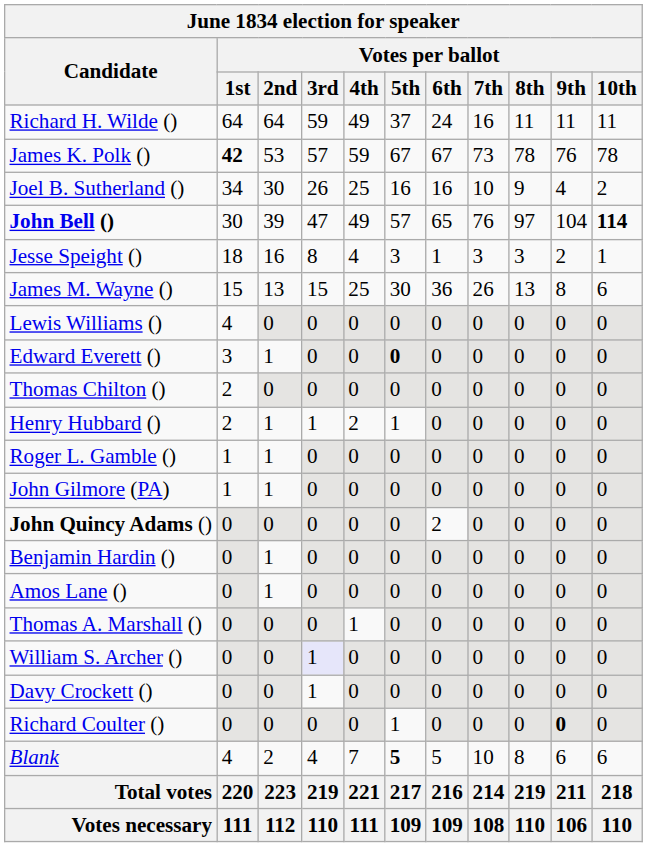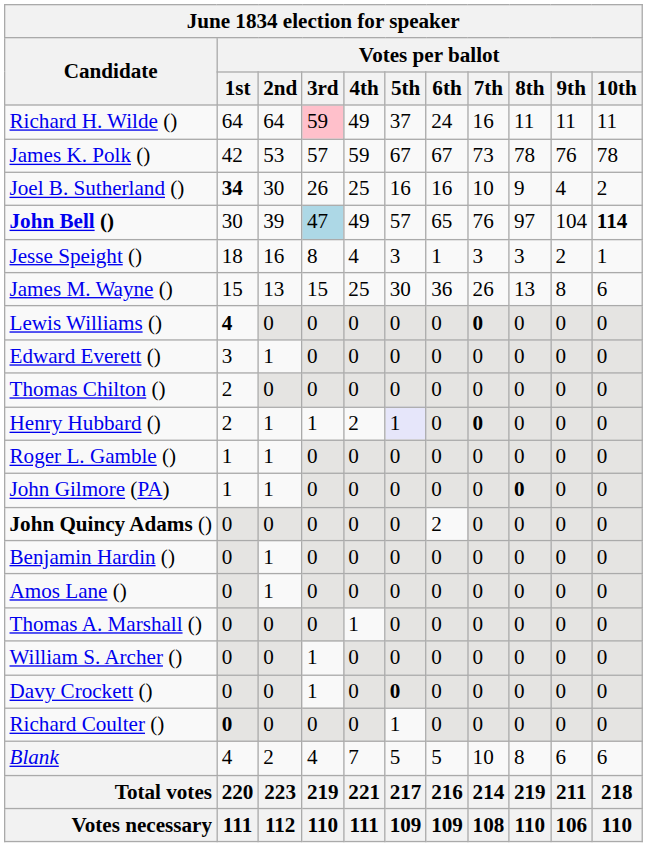(317, 121) no background -> (317, 121) pink background
(232, 155) bold -> (232, 155) normal
(232, 188) normal -> (232, 188) bold
(317, 222) no background -> (317, 222) lightblue background
(227, 322) normal -> (227, 322) bold
(478, 322) normal -> (478, 322) bold
(395, 356) bold -> (395, 356) normal
(395, 423) no background -> (395, 423) lavender background
(478, 423) normal -> (478, 423) bold
(519, 490) normal -> (519, 490) bold
(312, 657) lavender background -> (312, 657) no background
(395, 691) normal -> (395, 691) bold
(227, 724) normal -> (227, 724) bold
(561, 724) bold -> (561, 724) normal
(395, 758) bold -> (395, 758) normal
